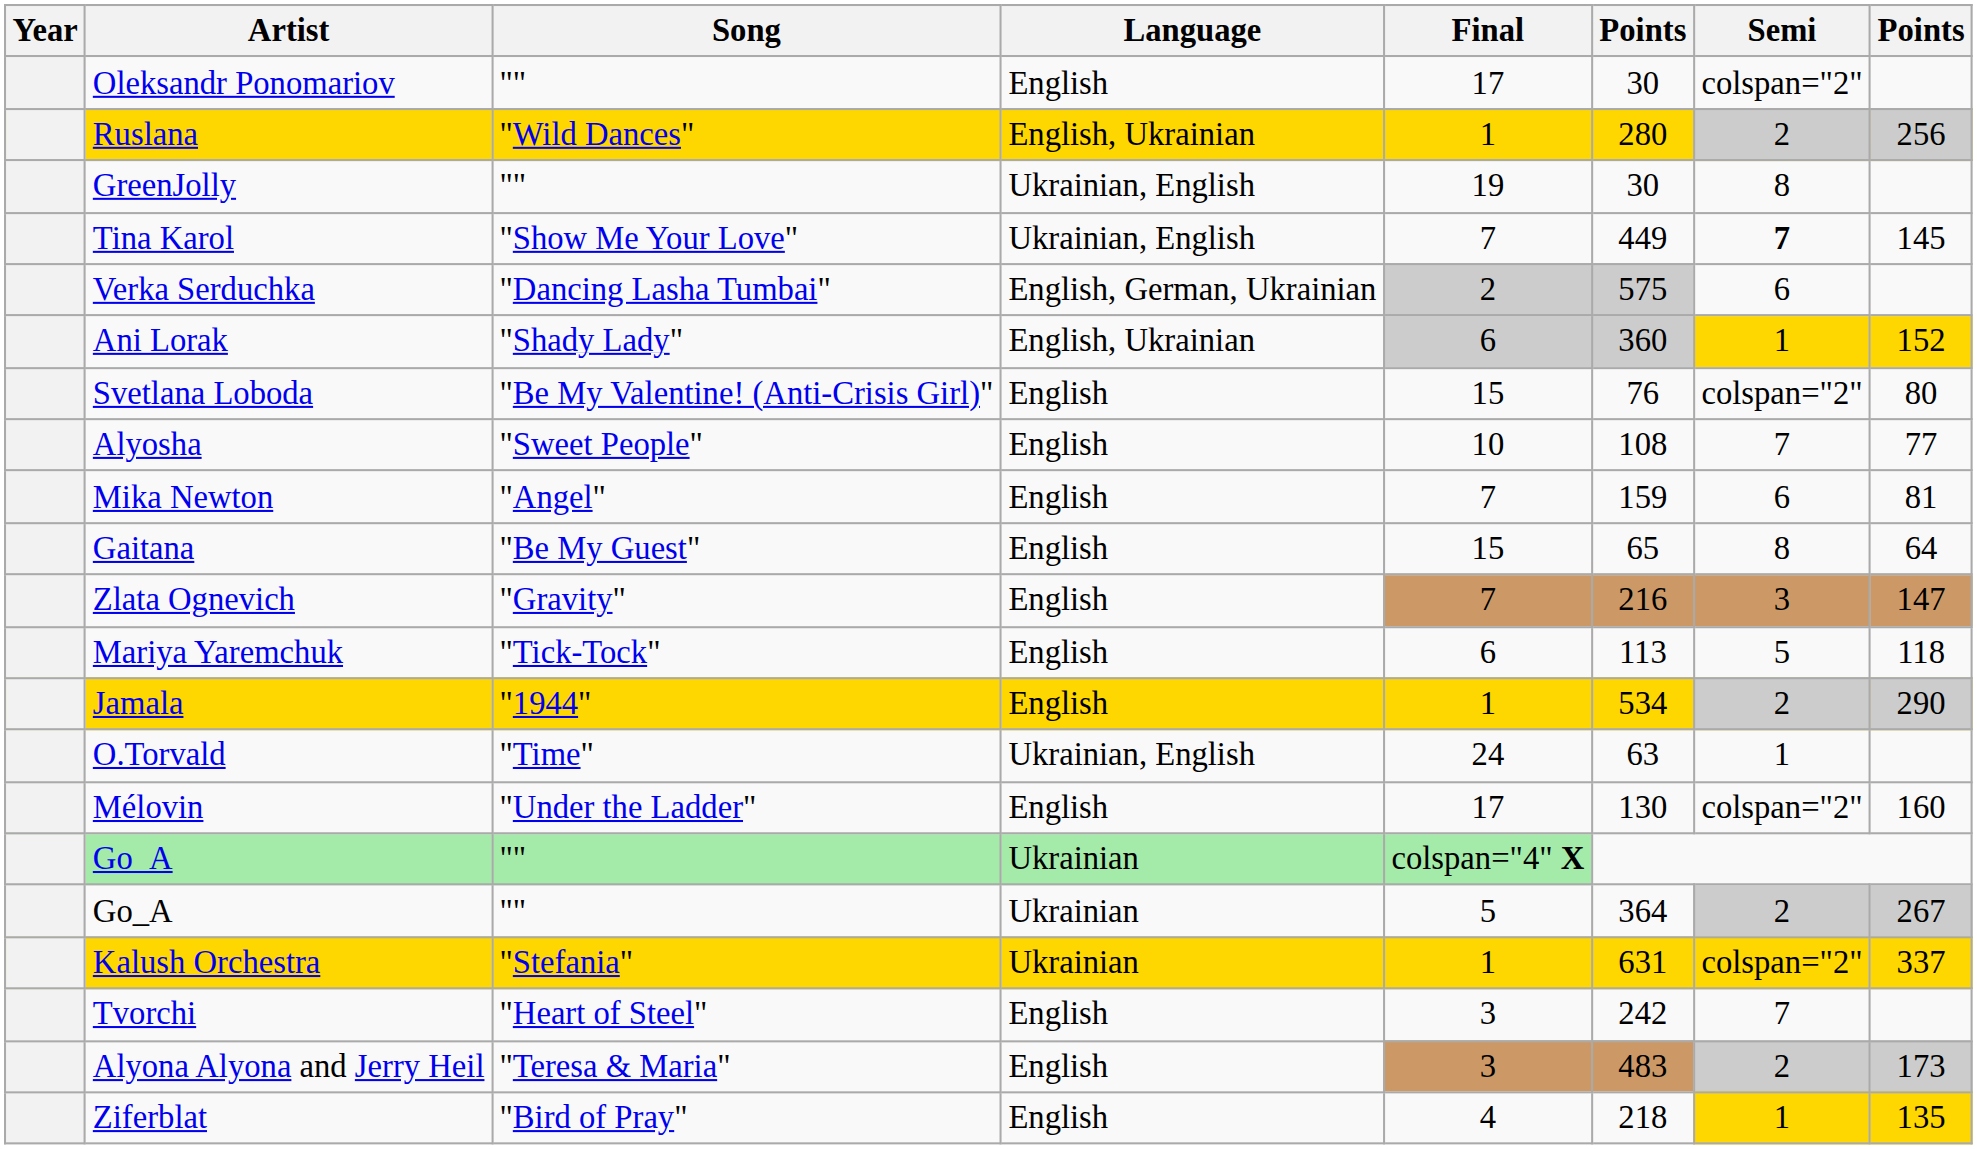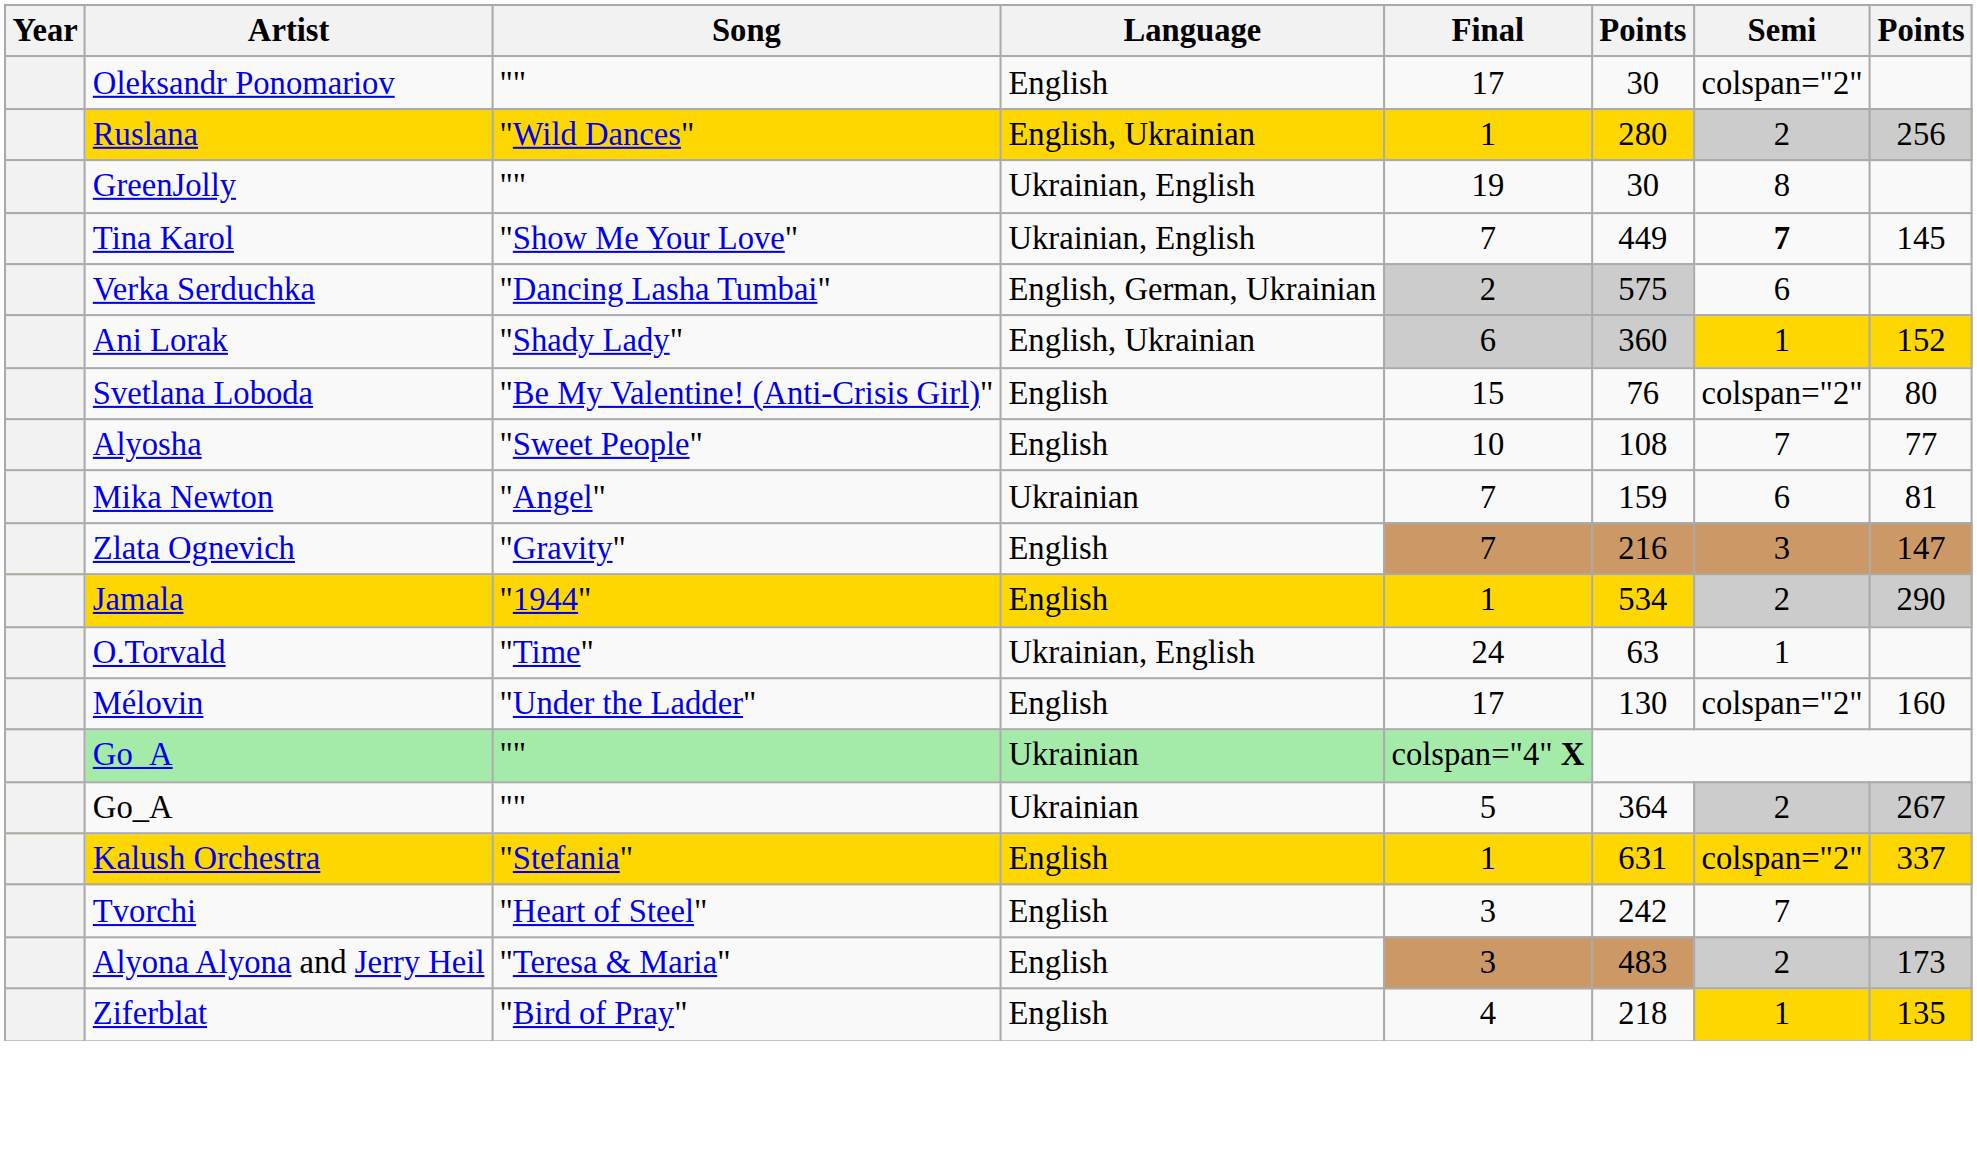(1058, 496) English -> (1074, 496) Ukrainian
- row: (144, 548)
- row: (218, 651)
(1074, 962) Ukrainian -> (1058, 858) English
